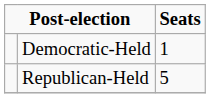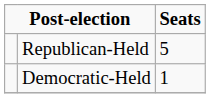rows swapped: (85, 78) <-> (86, 48)
